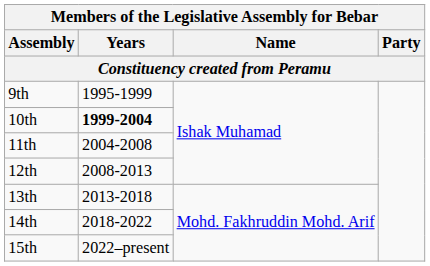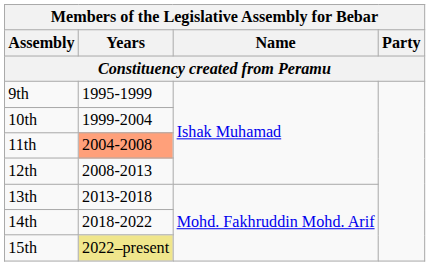(117, 119) bold -> (117, 119) normal
(117, 145) no background -> (117, 145) lightsalmon background
(126, 247) no background -> (126, 247) khaki background
